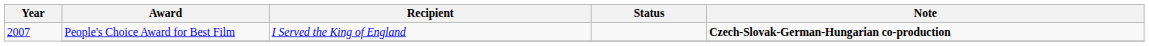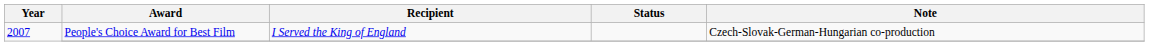(830, 31) bold -> (822, 31) normal
